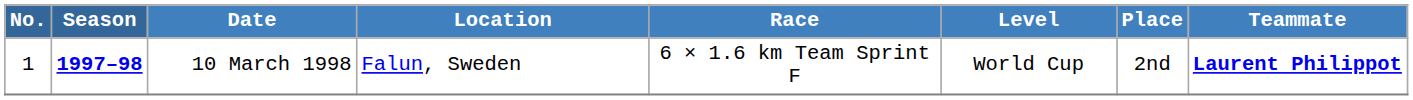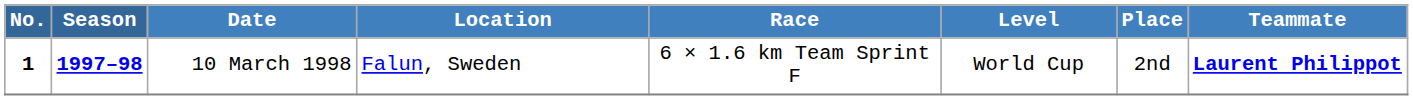(28, 66) normal -> (28, 66) bold
